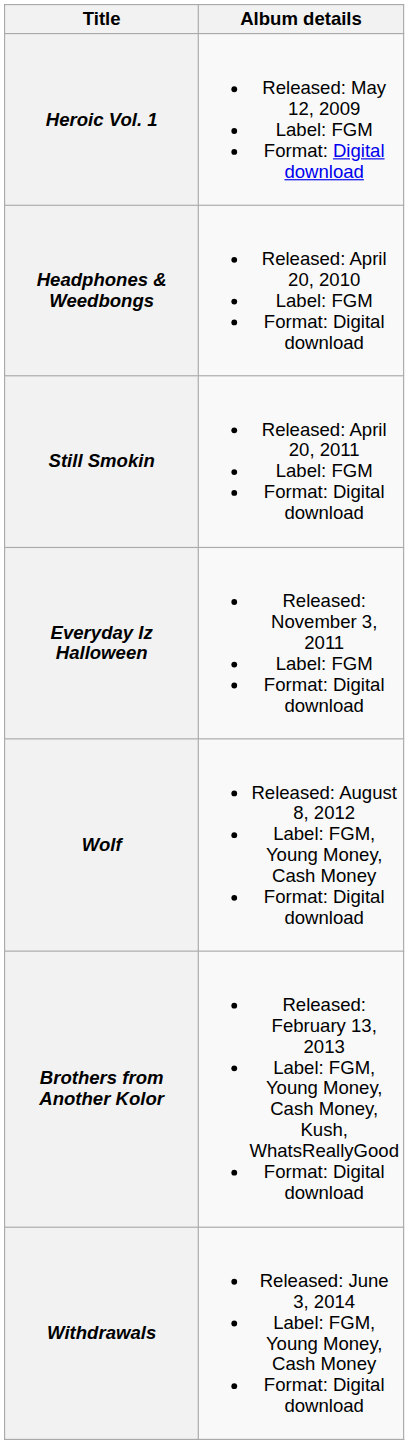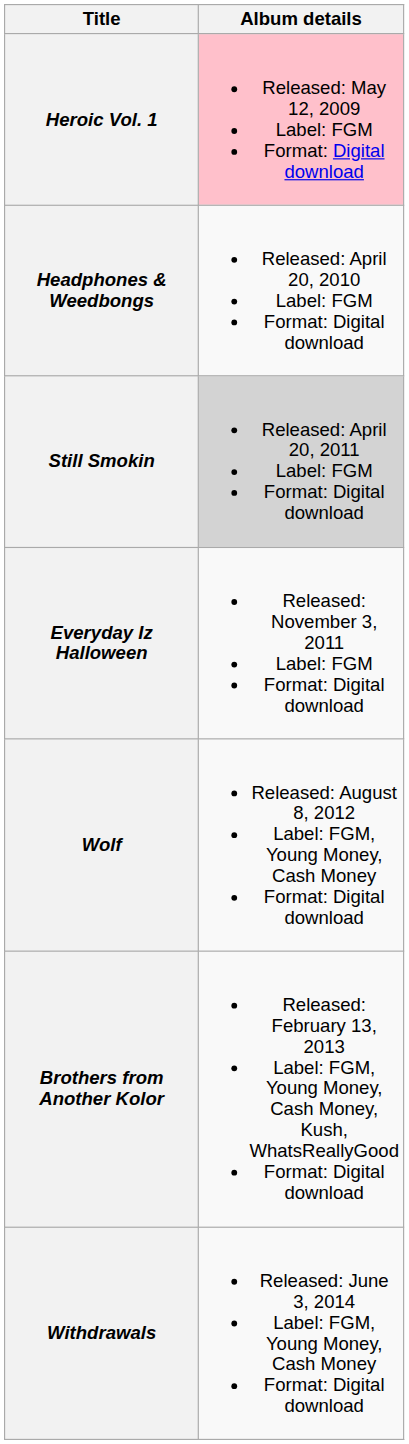(301, 130) no background -> (301, 130) pink background
(301, 472) no background -> (301, 472) lightgrey background
